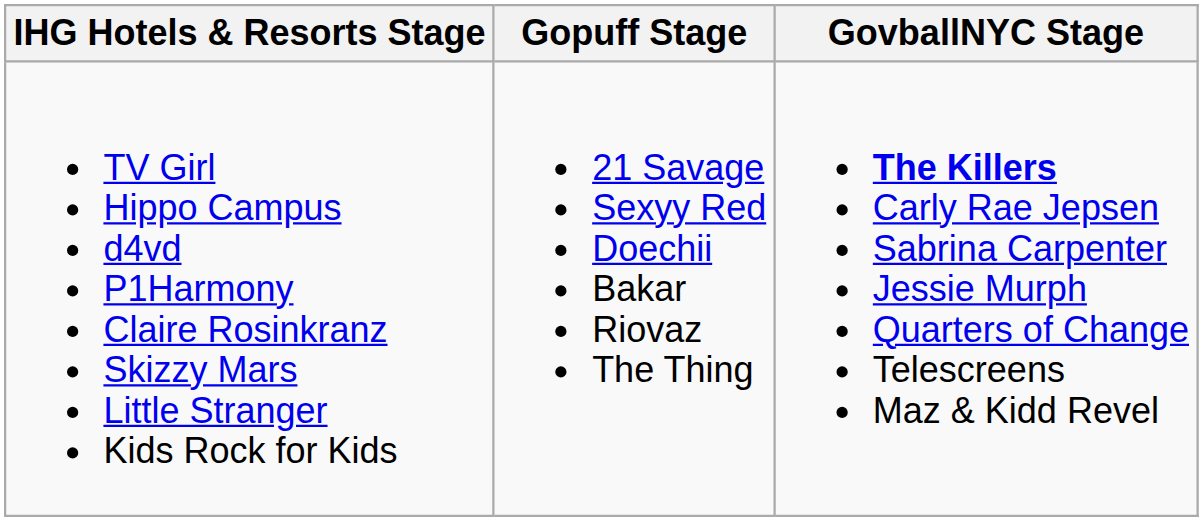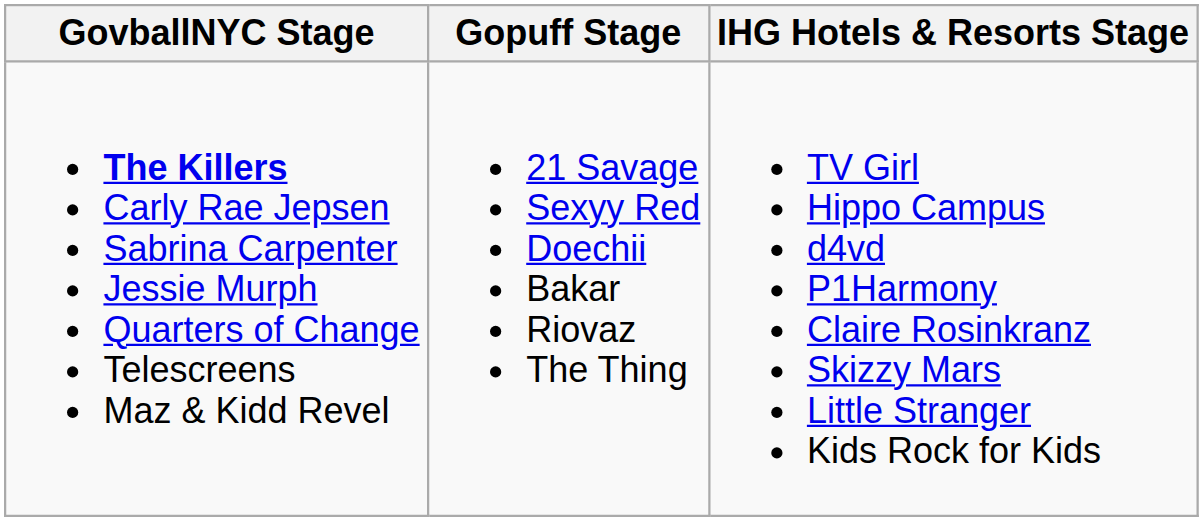columns swapped: (986, 33) <-> (249, 33)
